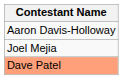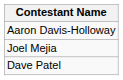(34, 65) lightsalmon background -> (34, 65) no background
